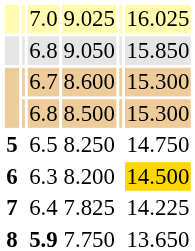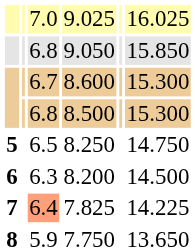(158, 176) gold background -> (158, 176) no background
(43, 207) no background -> (43, 207) lightsalmon background
(43, 239) bold -> (43, 239) normal
